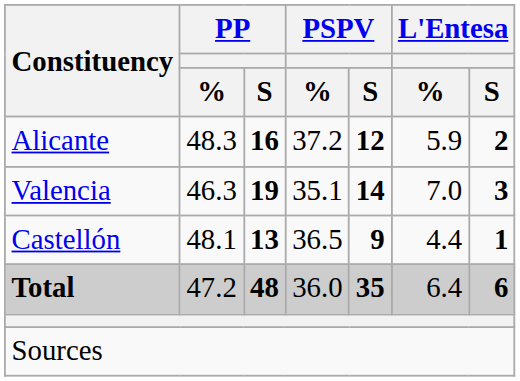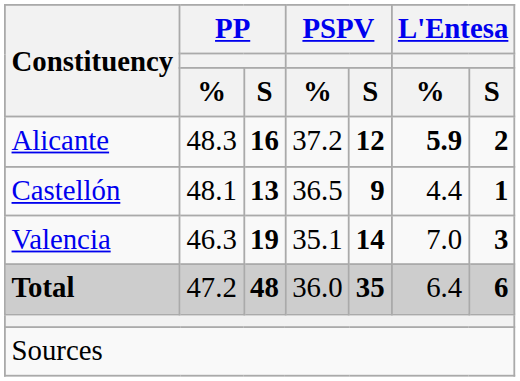(444, 140) normal -> (444, 140) bold
rows swapped: (66, 239) <-> (61, 190)
